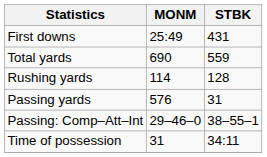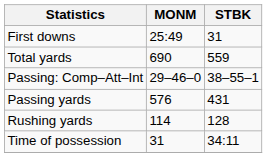(218, 36) 431 -> (215, 36) 31
rows swapped: (50, 78) <-> (75, 120)
(215, 99) 31 -> (218, 99) 431
